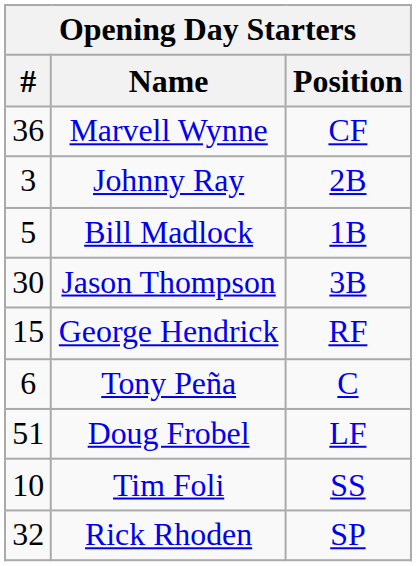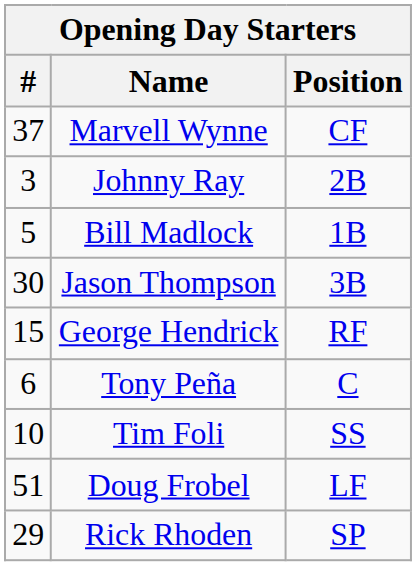(28, 130) 36 -> (28, 130) 37
rows swapped: (169, 433) <-> (169, 484)
(28, 534) 32 -> (28, 534) 29
